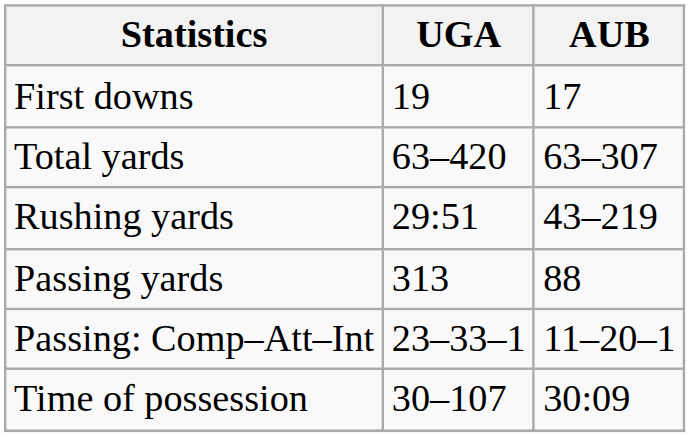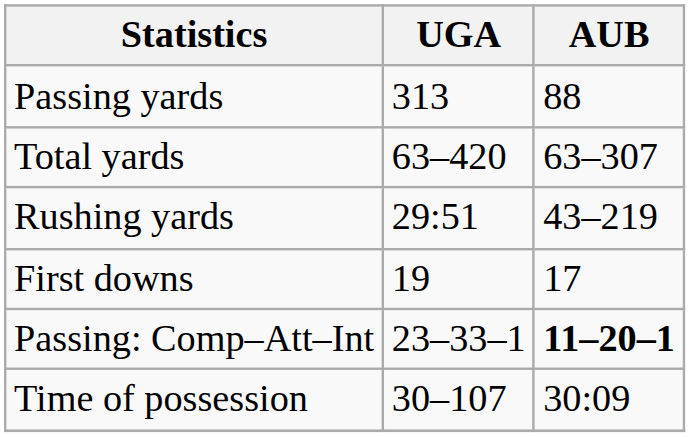rows swapped: (104, 95) <-> (119, 277)
(609, 338) normal -> (609, 338) bold
